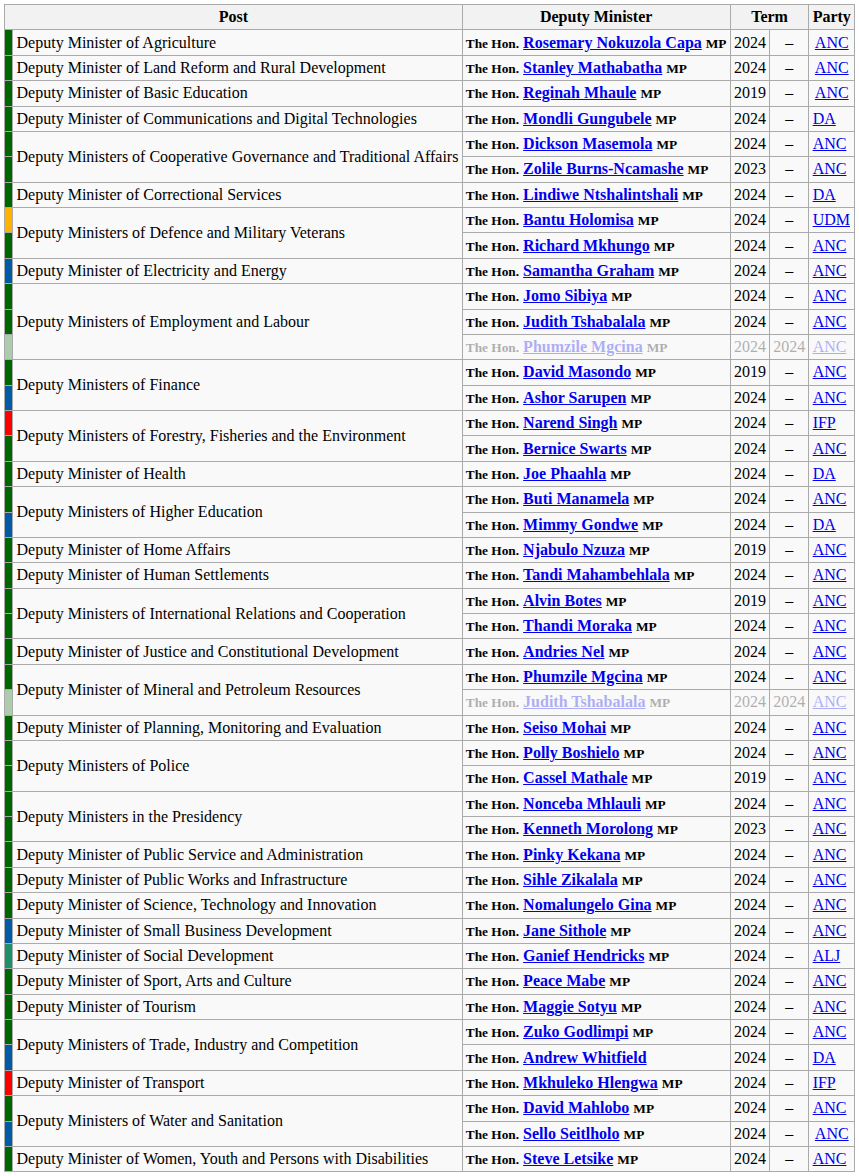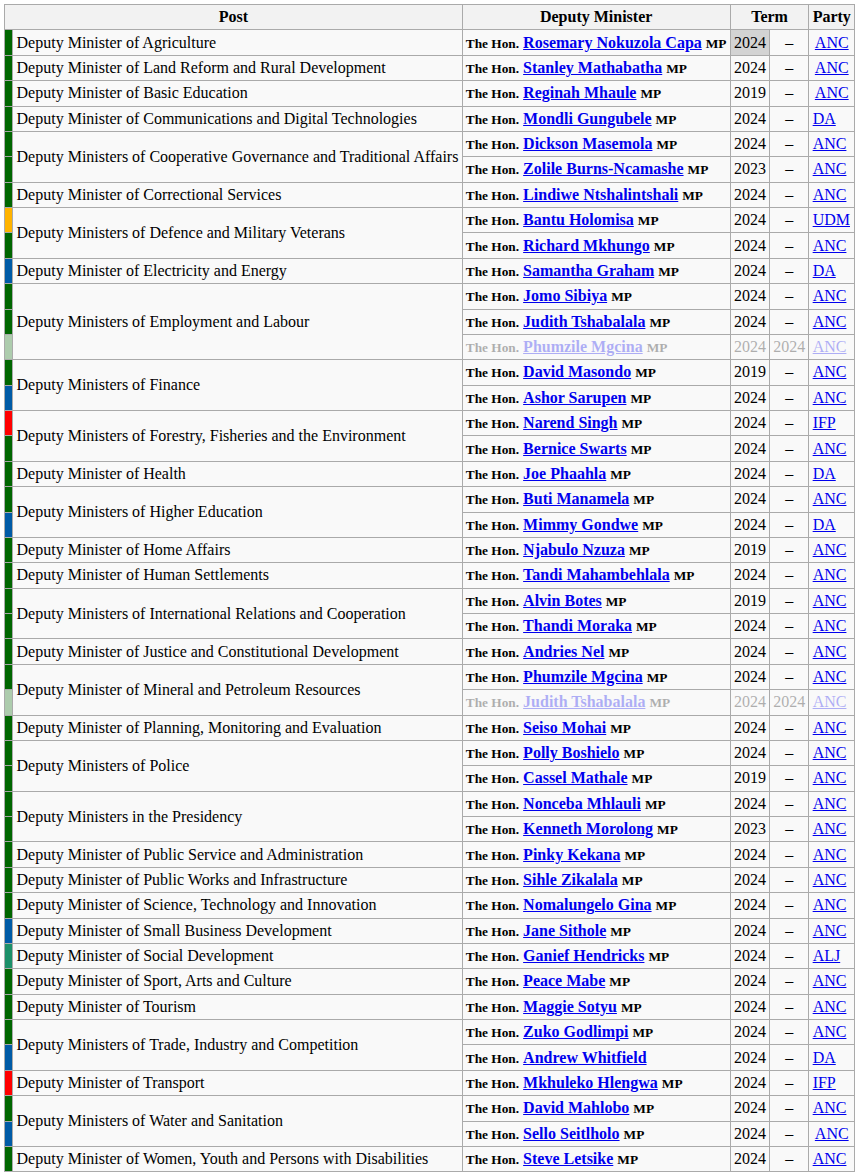(750, 42) no background -> (750, 42) lightgrey background
(824, 194) DA -> (830, 194) ANC
(830, 270) ANC -> (824, 270) DA
